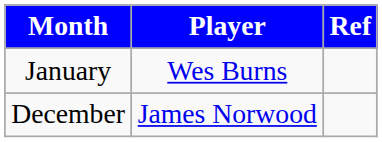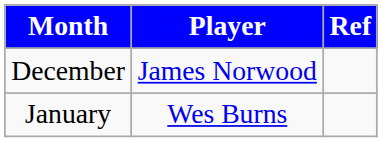rows swapped: (68, 114) <-> (68, 70)
